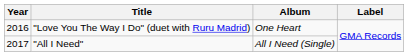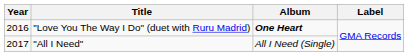(278, 28) normal -> (279, 28) bold
